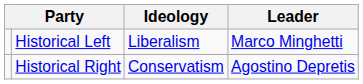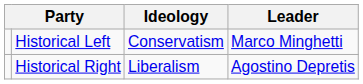(164, 41) Liberalism -> (176, 41) Conservatism
(176, 66) Conservatism -> (164, 66) Liberalism
